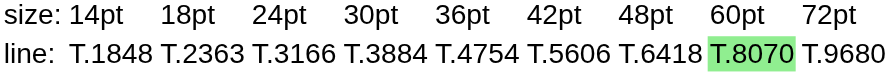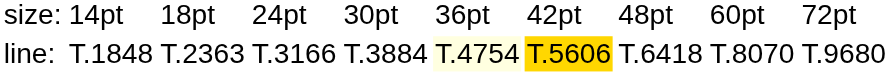(477, 53) no background -> (477, 53) lightyellow background
(569, 53) no background -> (569, 53) gold background
(752, 53) lightgreen background -> (752, 53) no background
